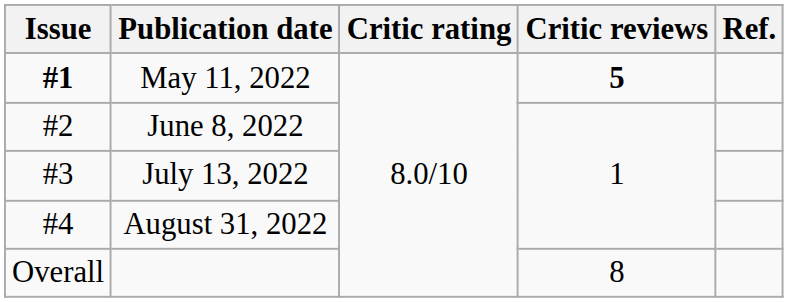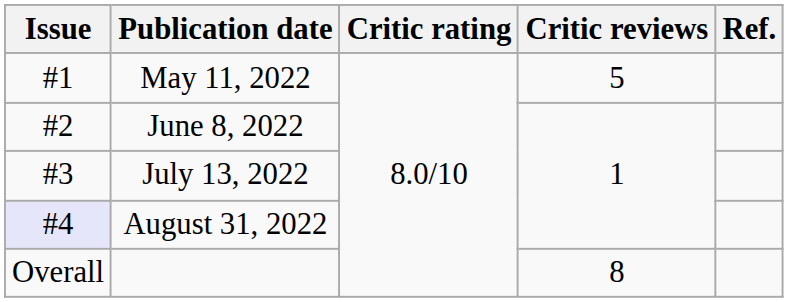(58, 77) bold -> (58, 77) normal
(617, 77) bold -> (617, 77) normal
(58, 223) no background -> (58, 223) lavender background
